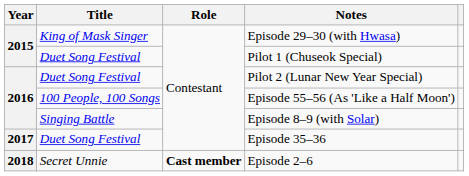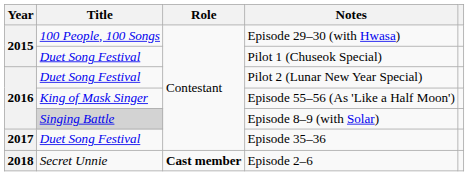(94, 35) King of Mask Singer -> (100, 35) 100 People, 100 Songs
(100, 98) 100 People, 100 Songs -> (94, 98) King of Mask Singer
(77, 118) no background -> (77, 118) lightgrey background
